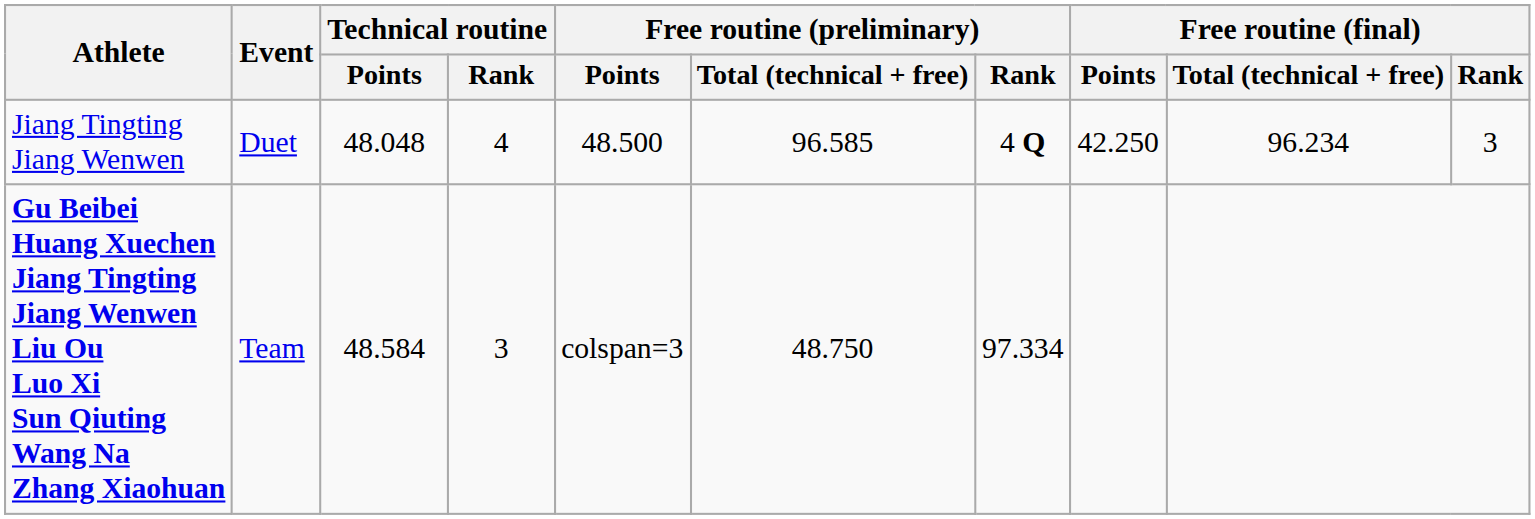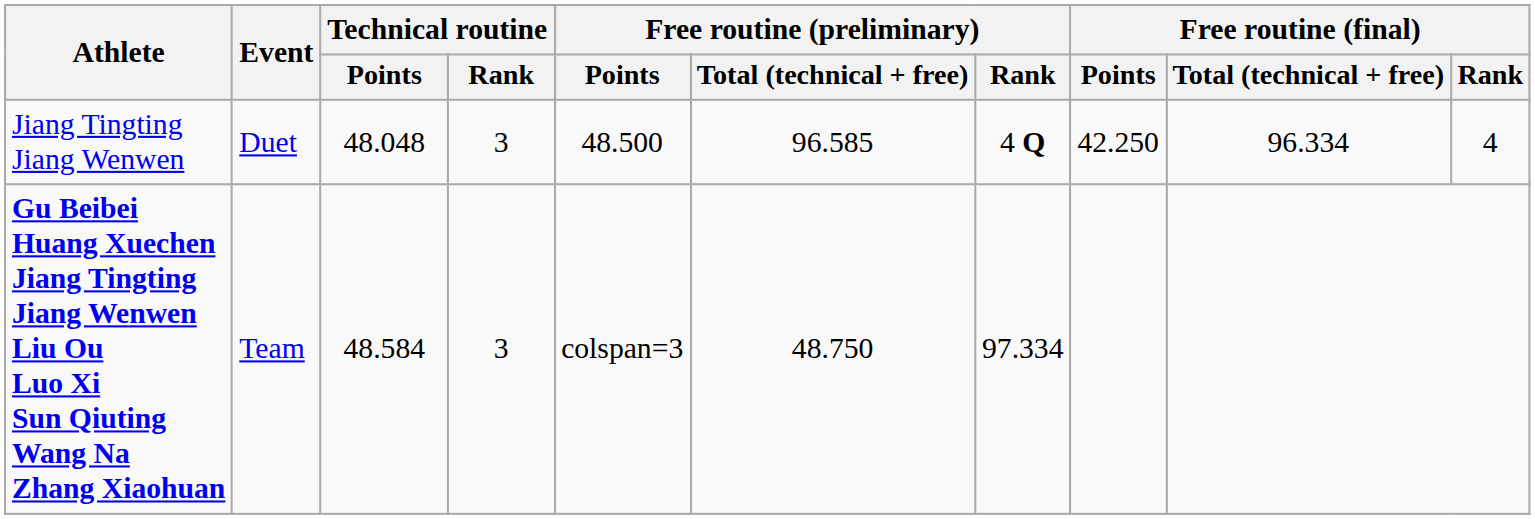(501, 142) 4 -> (501, 142) 3
(1308, 142) 96.234 -> (1308, 142) 96.334
(1490, 142) 3 -> (1490, 142) 4
